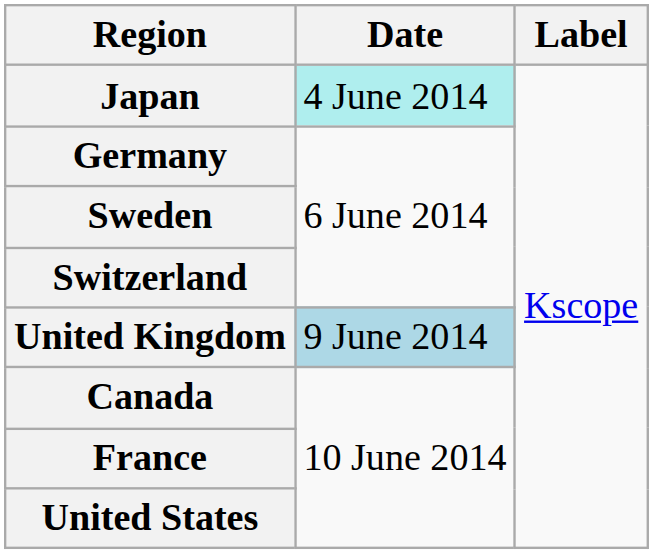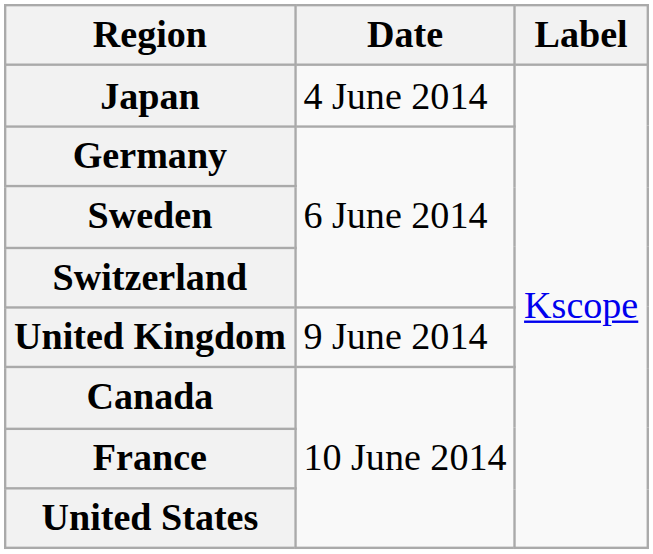(395, 95) paleturquoise background -> (395, 95) no background
(395, 336) lightblue background -> (395, 336) no background
